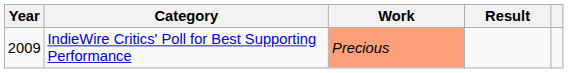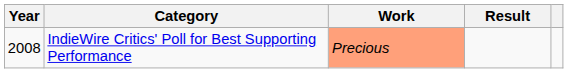(24, 47) 2009 -> (24, 47) 2008
